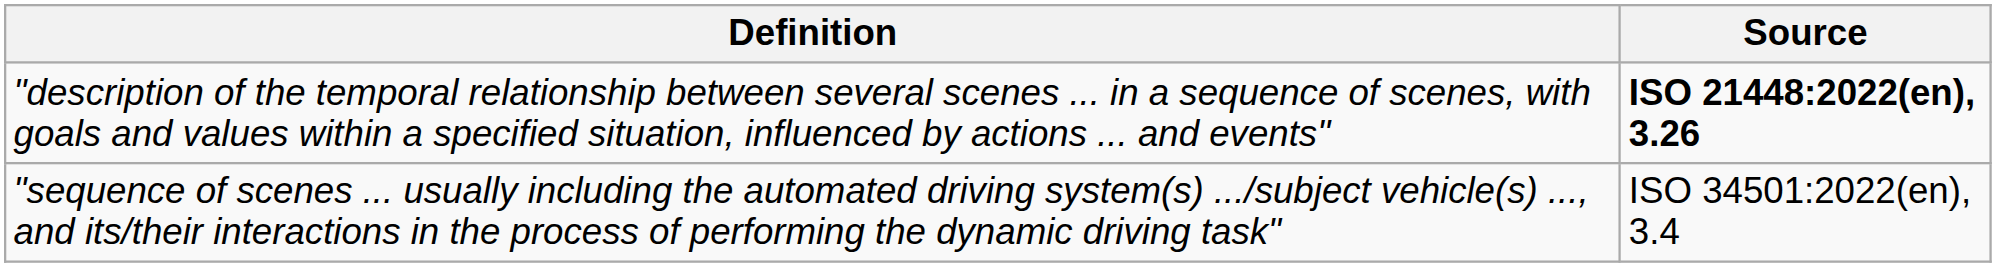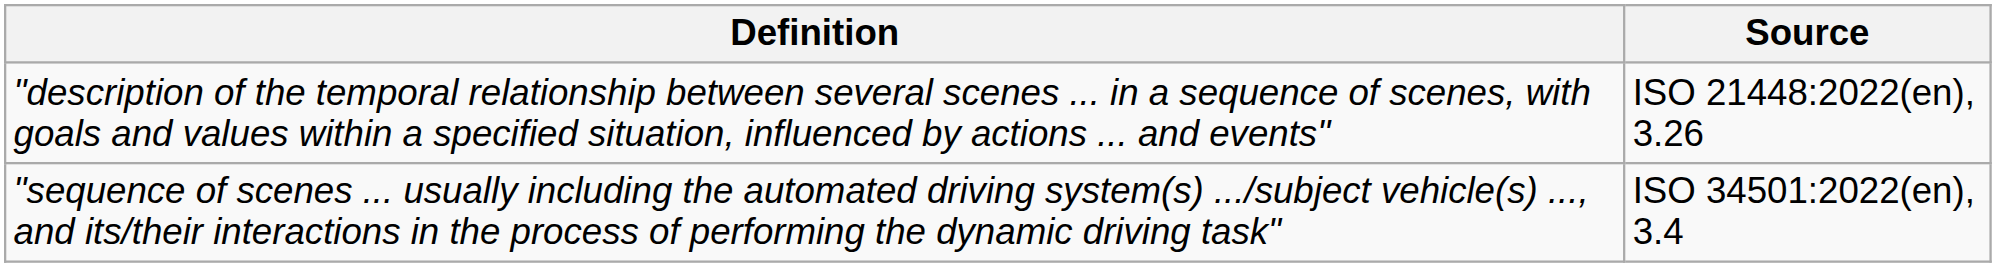(1802, 112) bold -> (1804, 112) normal
